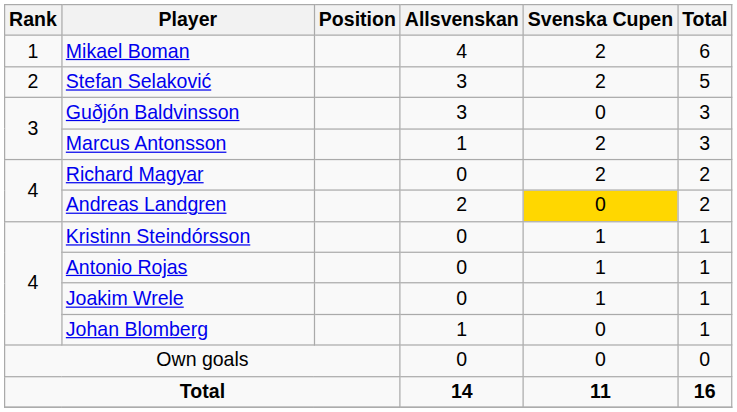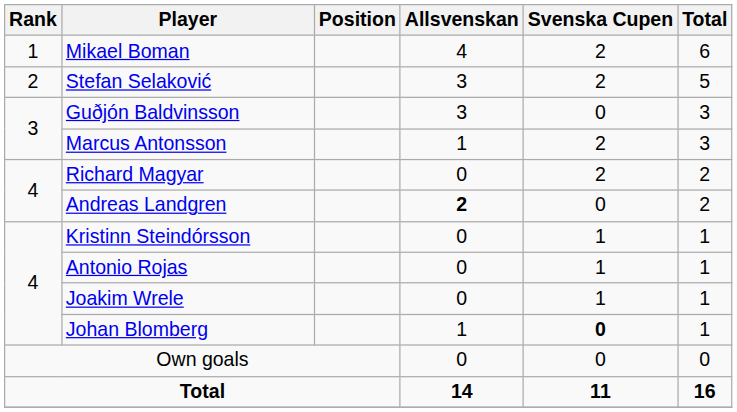(462, 205) normal -> (462, 205) bold
(600, 205) gold background -> (600, 205) no background
(600, 329) normal -> (600, 329) bold
